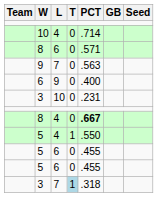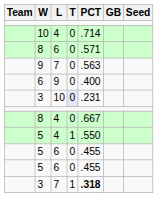(72, 98) no background -> (72, 98) lavender background
(91, 119) bold -> (91, 119) normal
(72, 184) lightblue background -> (72, 184) no background
(91, 184) normal -> (91, 184) bold
